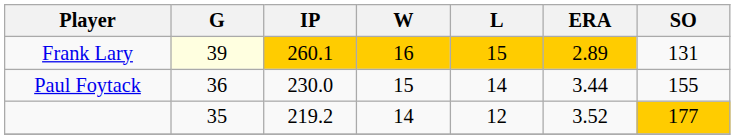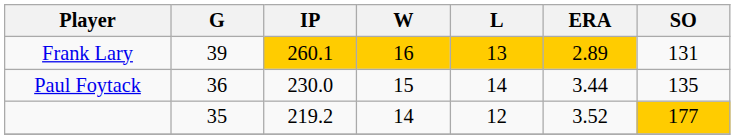(217, 52) lightyellow background -> (217, 52) no background
(497, 52) 15 -> (497, 52) 13
(683, 85) 155 -> (683, 85) 135
